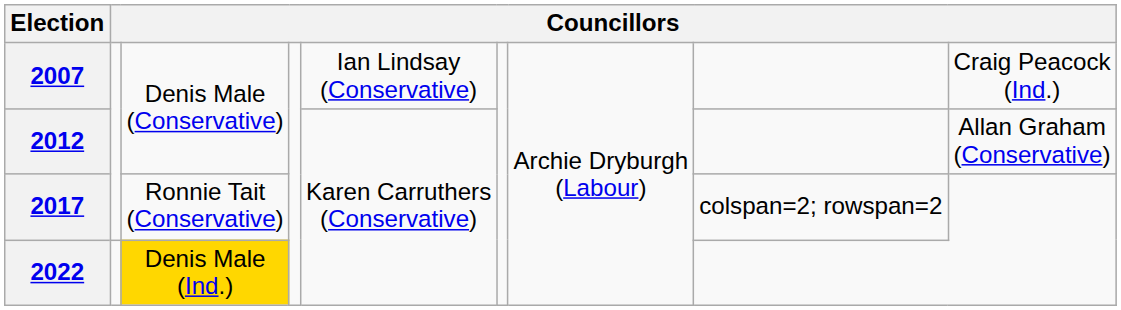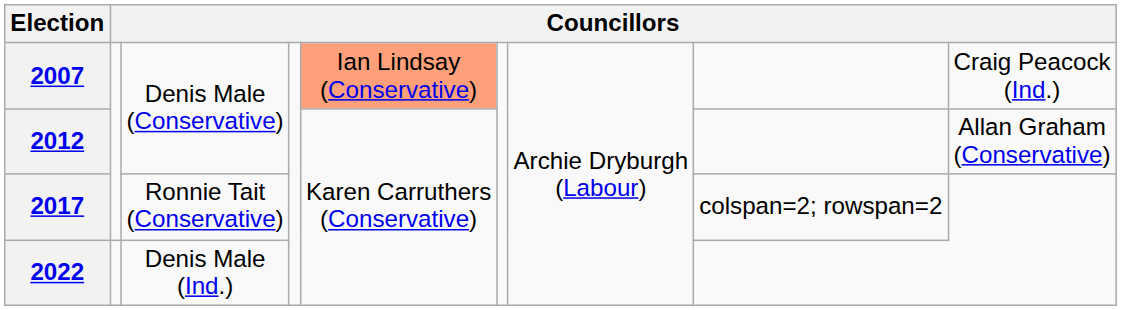(399, 75) no background -> (399, 75) lightsalmon background
(205, 272) gold background -> (205, 272) no background
